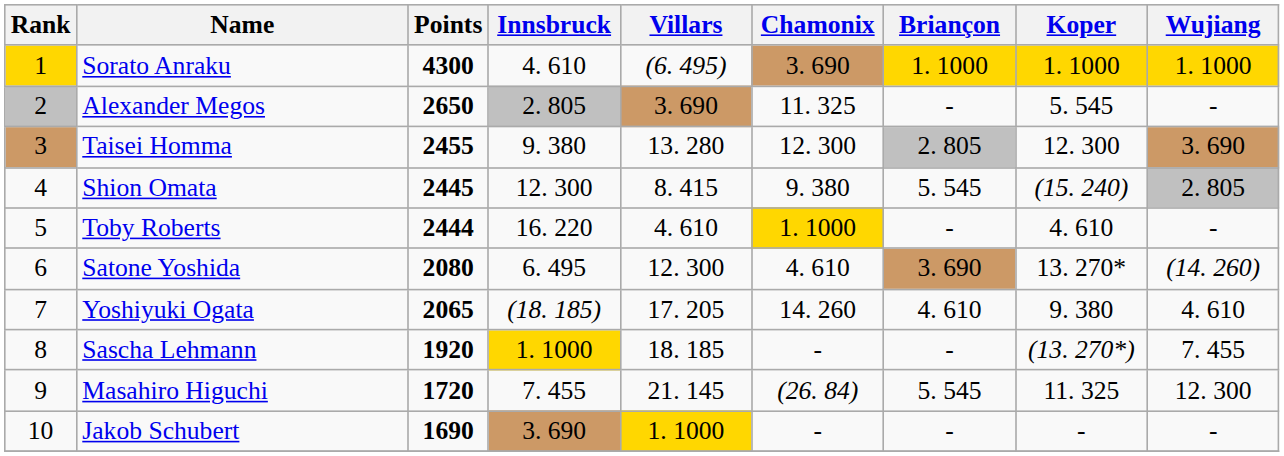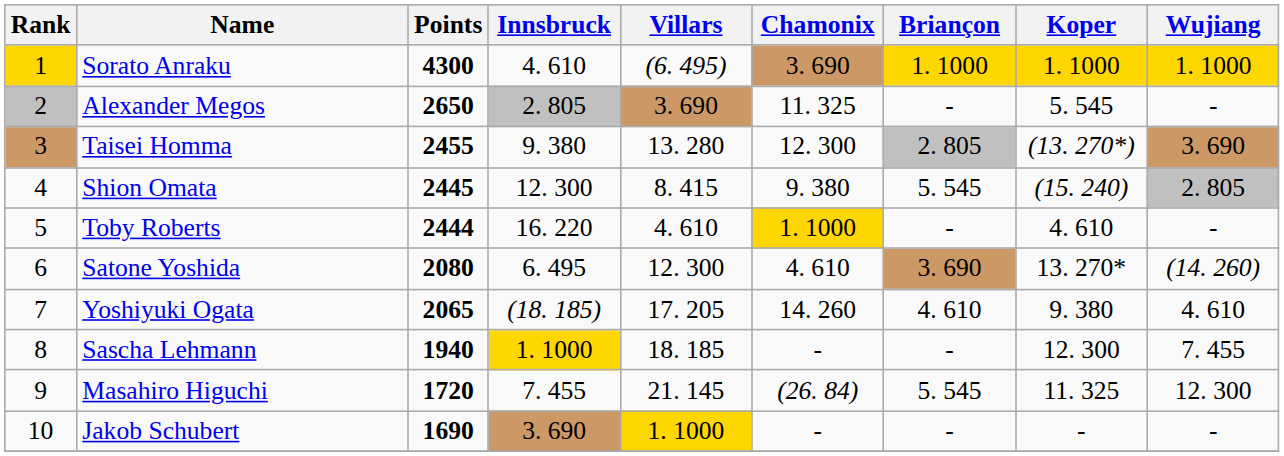(1081, 146) 12. 300 -> (1081, 146) (13. 270*)
(448, 349) 1920 -> (448, 349) 1940
(1081, 349) (13. 270*) -> (1081, 349) 12. 300
